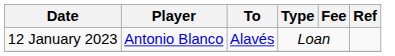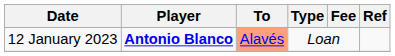(174, 39) normal -> (179, 39) bold
(252, 39) no background -> (262, 39) lightsalmon background
